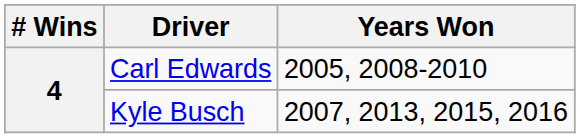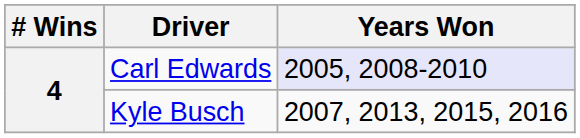(386, 69) no background -> (386, 69) lavender background
